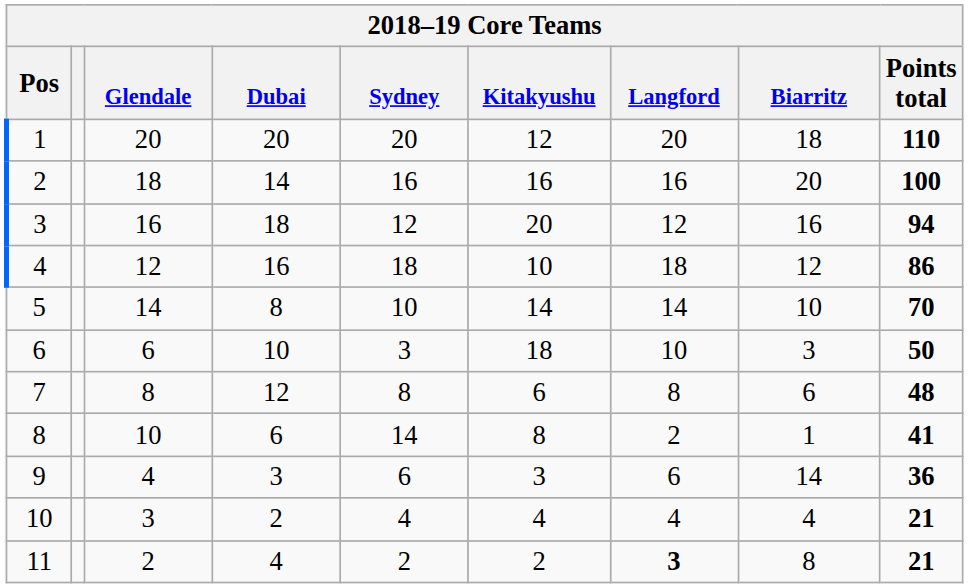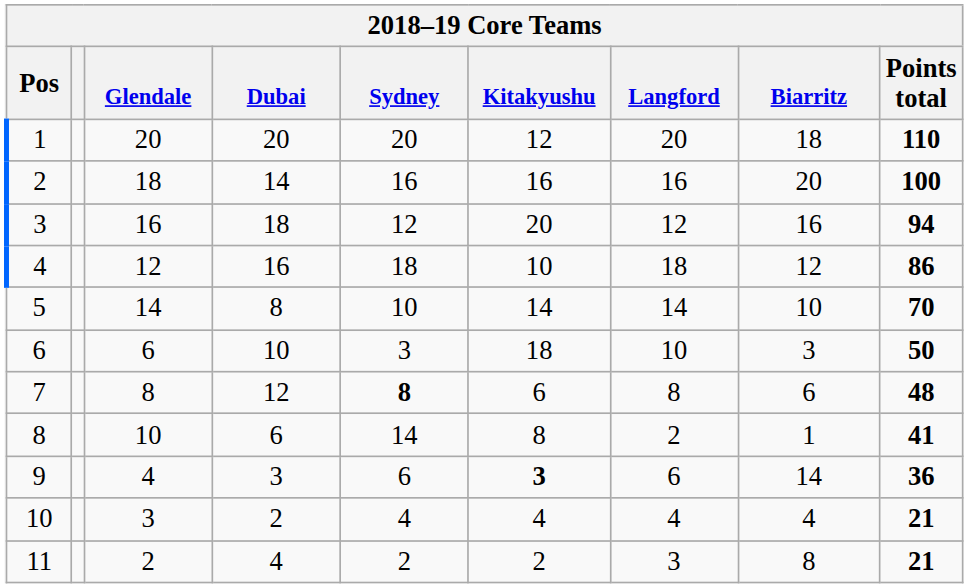(404, 392) normal -> (404, 392) bold
(539, 476) normal -> (539, 476) bold
(674, 560) bold -> (674, 560) normal
